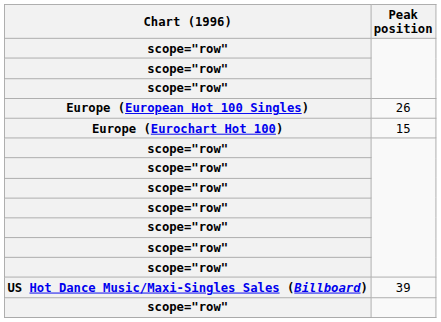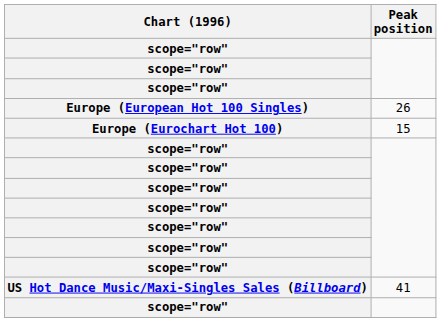(403, 287) 39 -> (403, 287) 41
